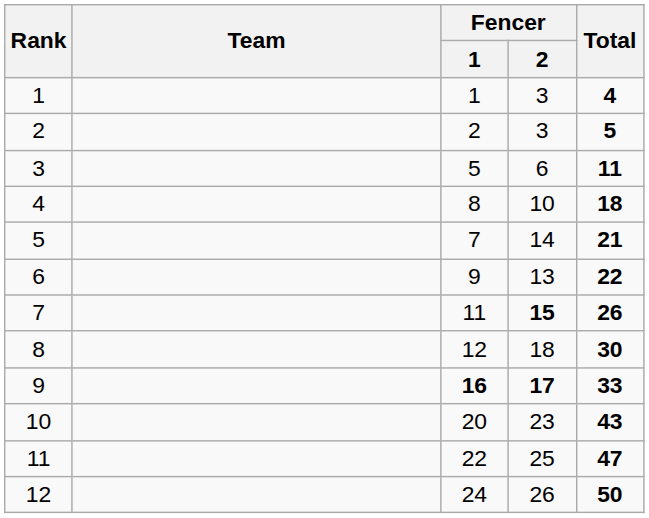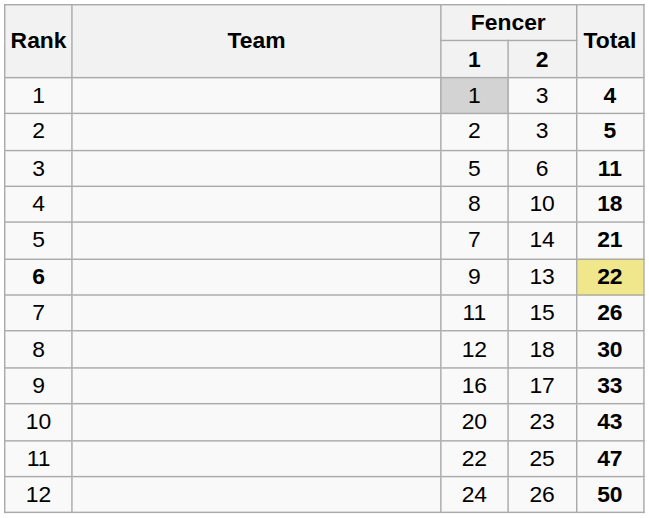(474, 95) no background -> (474, 95) lightgrey background
(39, 276) normal -> (39, 276) bold
(610, 276) no background -> (610, 276) khaki background
(542, 312) bold -> (542, 312) normal
(474, 385) bold -> (474, 385) normal
(542, 385) bold -> (542, 385) normal
